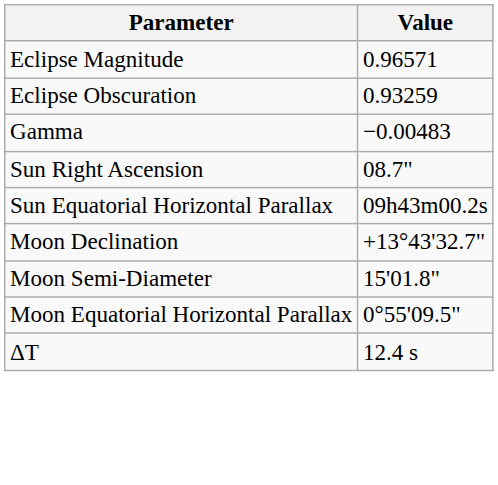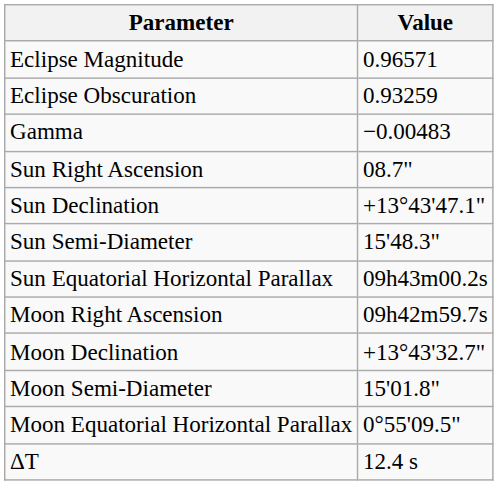+ row: (85, 205)
+ row: (101, 242)
+ row: (116, 315)
